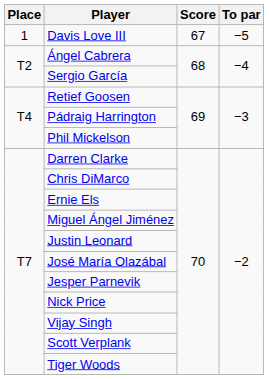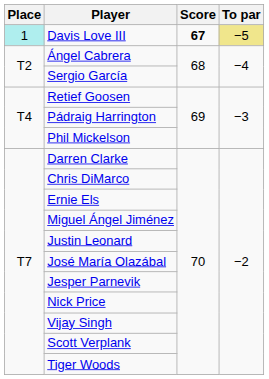(24, 35) no background -> (24, 35) paleturquoise background
(198, 35) normal -> (198, 35) bold
(241, 35) no background -> (241, 35) khaki background
